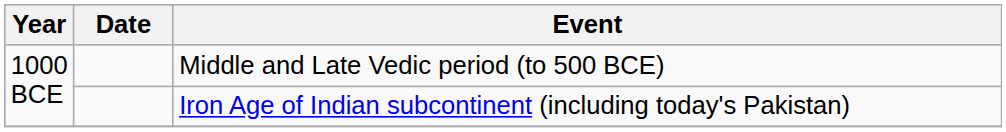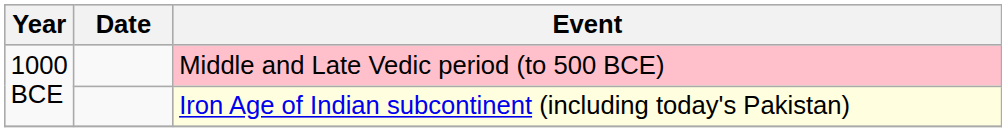(422, 65) no background -> (422, 65) pink background
(515, 106) no background -> (515, 106) lightyellow background
